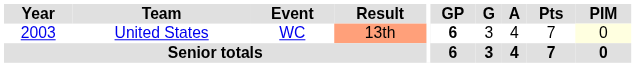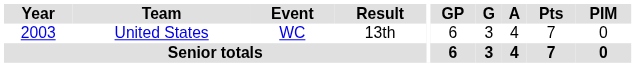(380, 33) lightsalmon background -> (380, 33) no background
(453, 33) bold -> (453, 33) normal
(603, 33) lightyellow background -> (603, 33) no background
